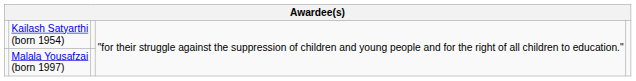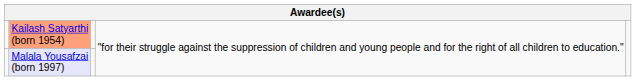(50, 34) no background -> (50, 34) lightsalmon background
(50, 62) no background -> (50, 62) lavender background
